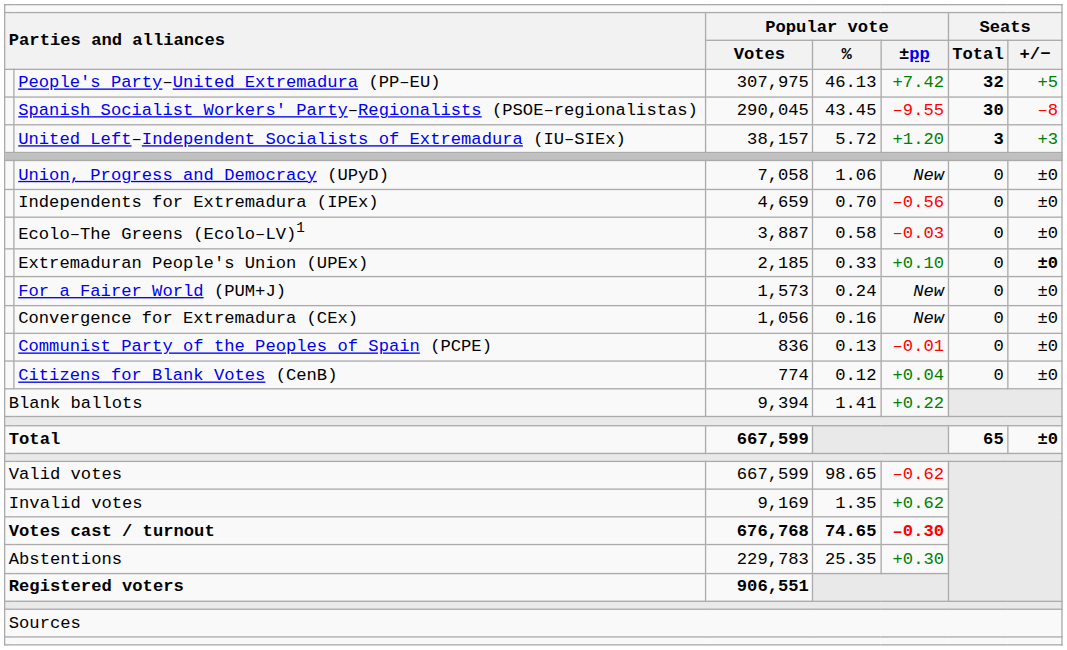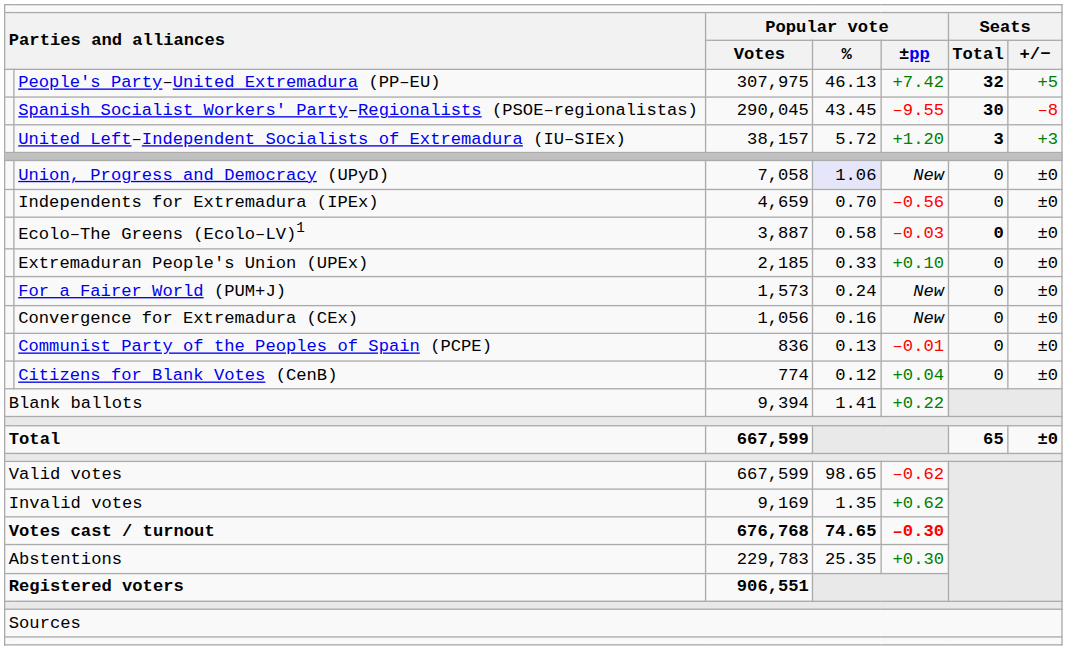(856, 175) no background -> (856, 175) lavender background
(999, 233) normal -> (999, 233) bold
(1048, 263) bold -> (1048, 263) normal
